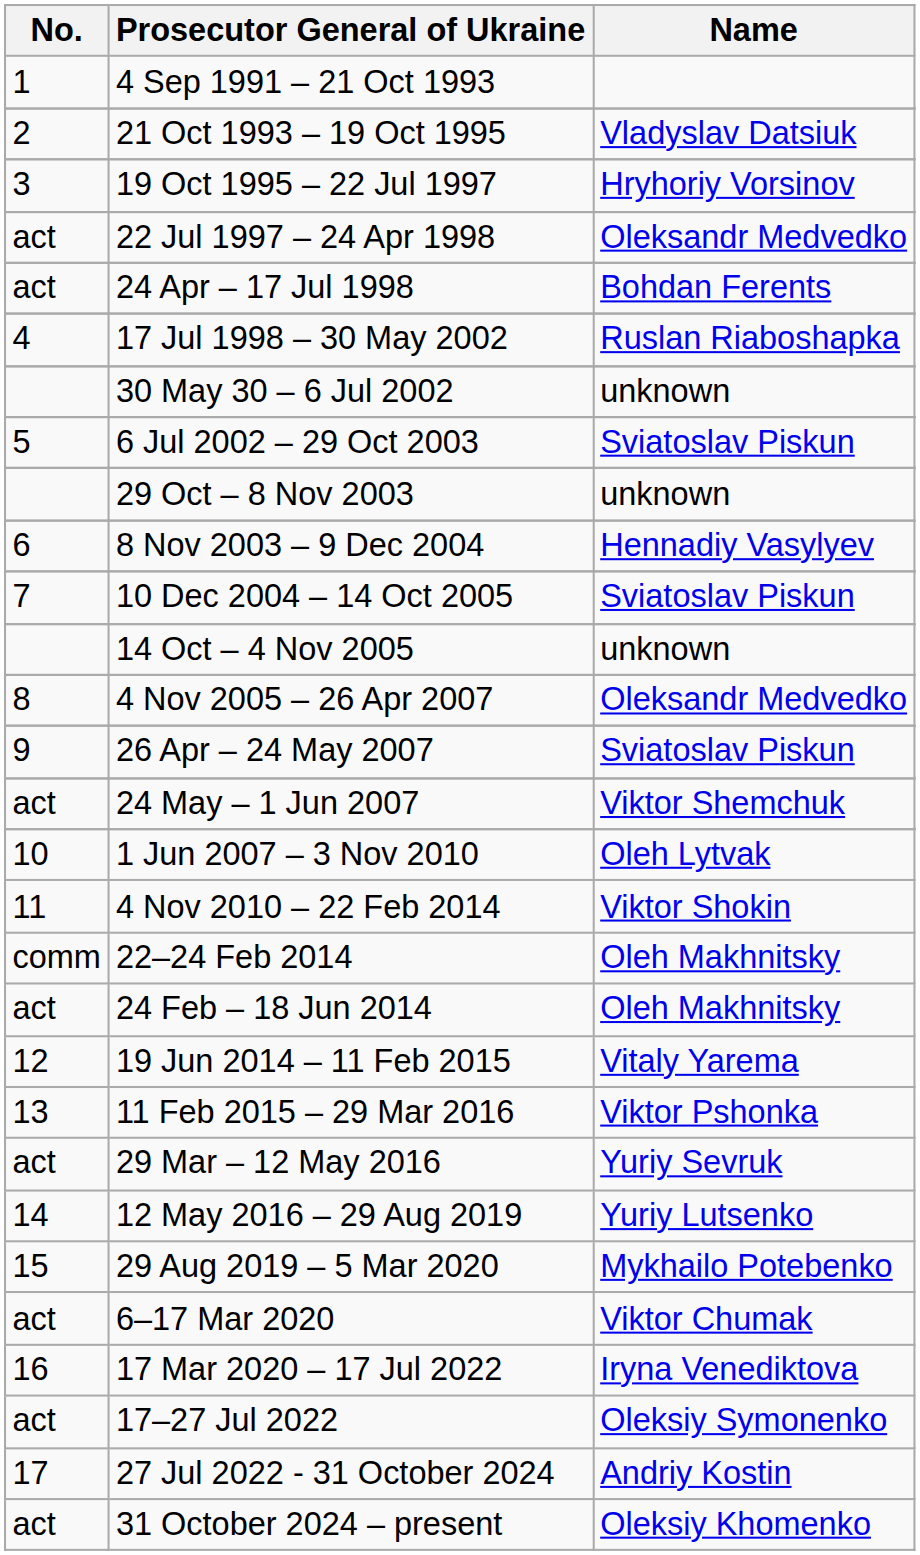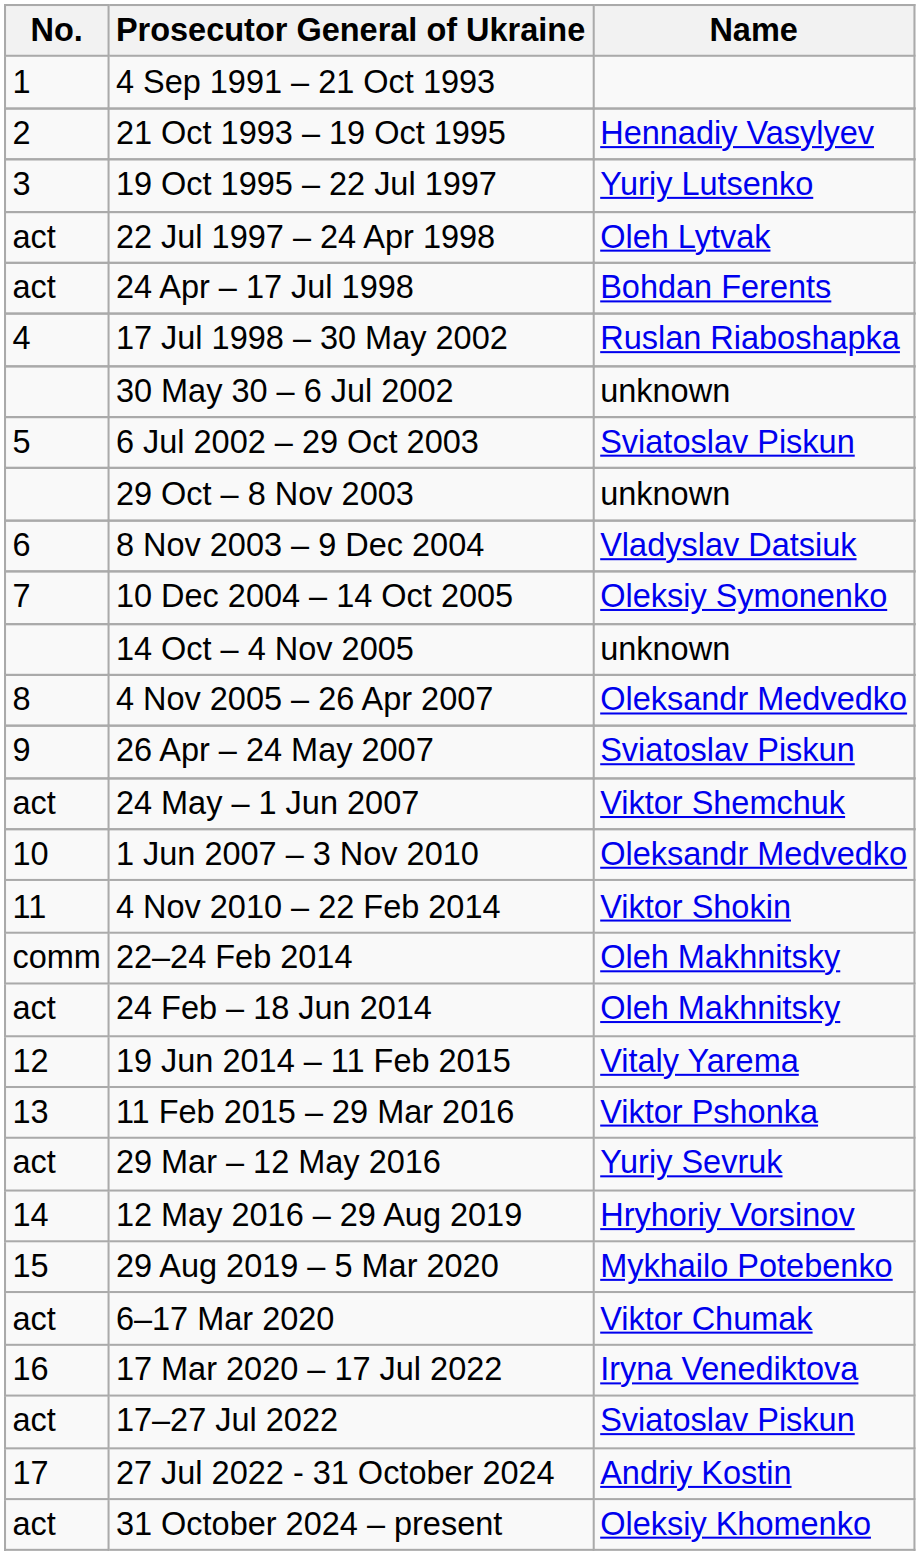(728, 133) Vladyslav Datsiuk -> (737, 133) Hennadiy Vasylyev
(727, 184) Hryhoriy Vorsinov -> (707, 184) Yuriy Lutsenko
(754, 236) Oleksandr Medvedko -> (685, 236) Oleh Lytvak
(737, 545) Hennadiy Vasylyev -> (728, 545) Vladyslav Datsiuk
(727, 596) Sviatoslav Piskun -> (744, 596) Oleksiy Symonenko
(685, 854) Oleh Lytvak -> (754, 854) Oleksandr Medvedko
(707, 1215) Yuriy Lutsenko -> (727, 1215) Hryhoriy Vorsinov
(744, 1421) Oleksiy Symonenko -> (727, 1421) Sviatoslav Piskun
